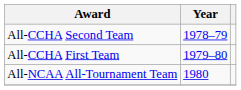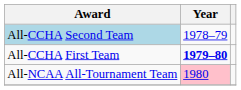(70, 34) no background -> (70, 34) lightblue background
(205, 54) normal -> (205, 54) bold
(196, 74) no background -> (196, 74) pink background
